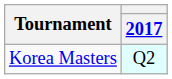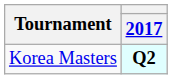(144, 59) normal -> (144, 59) bold
